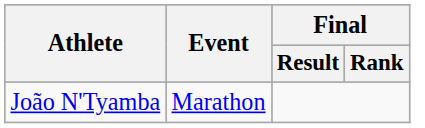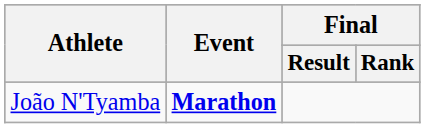(219, 102) normal -> (224, 102) bold
